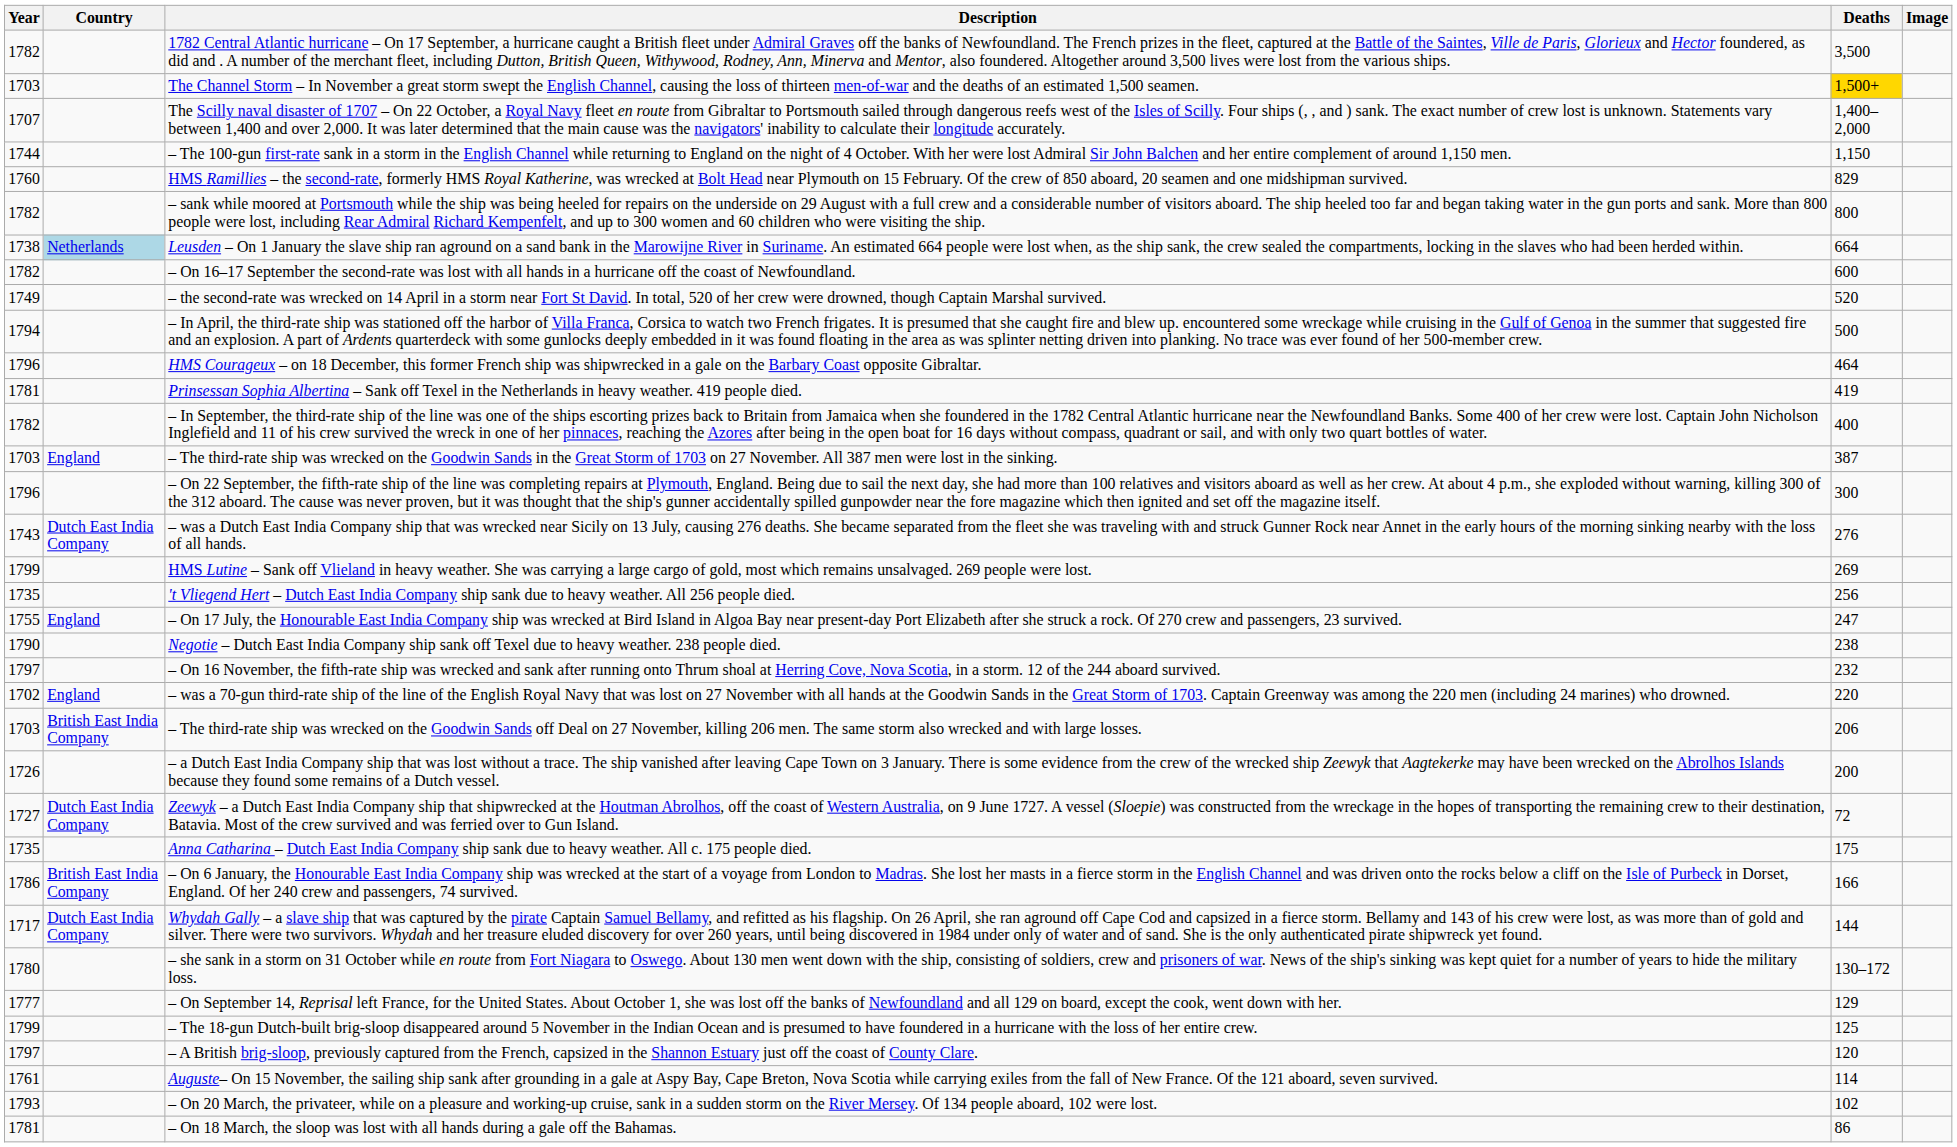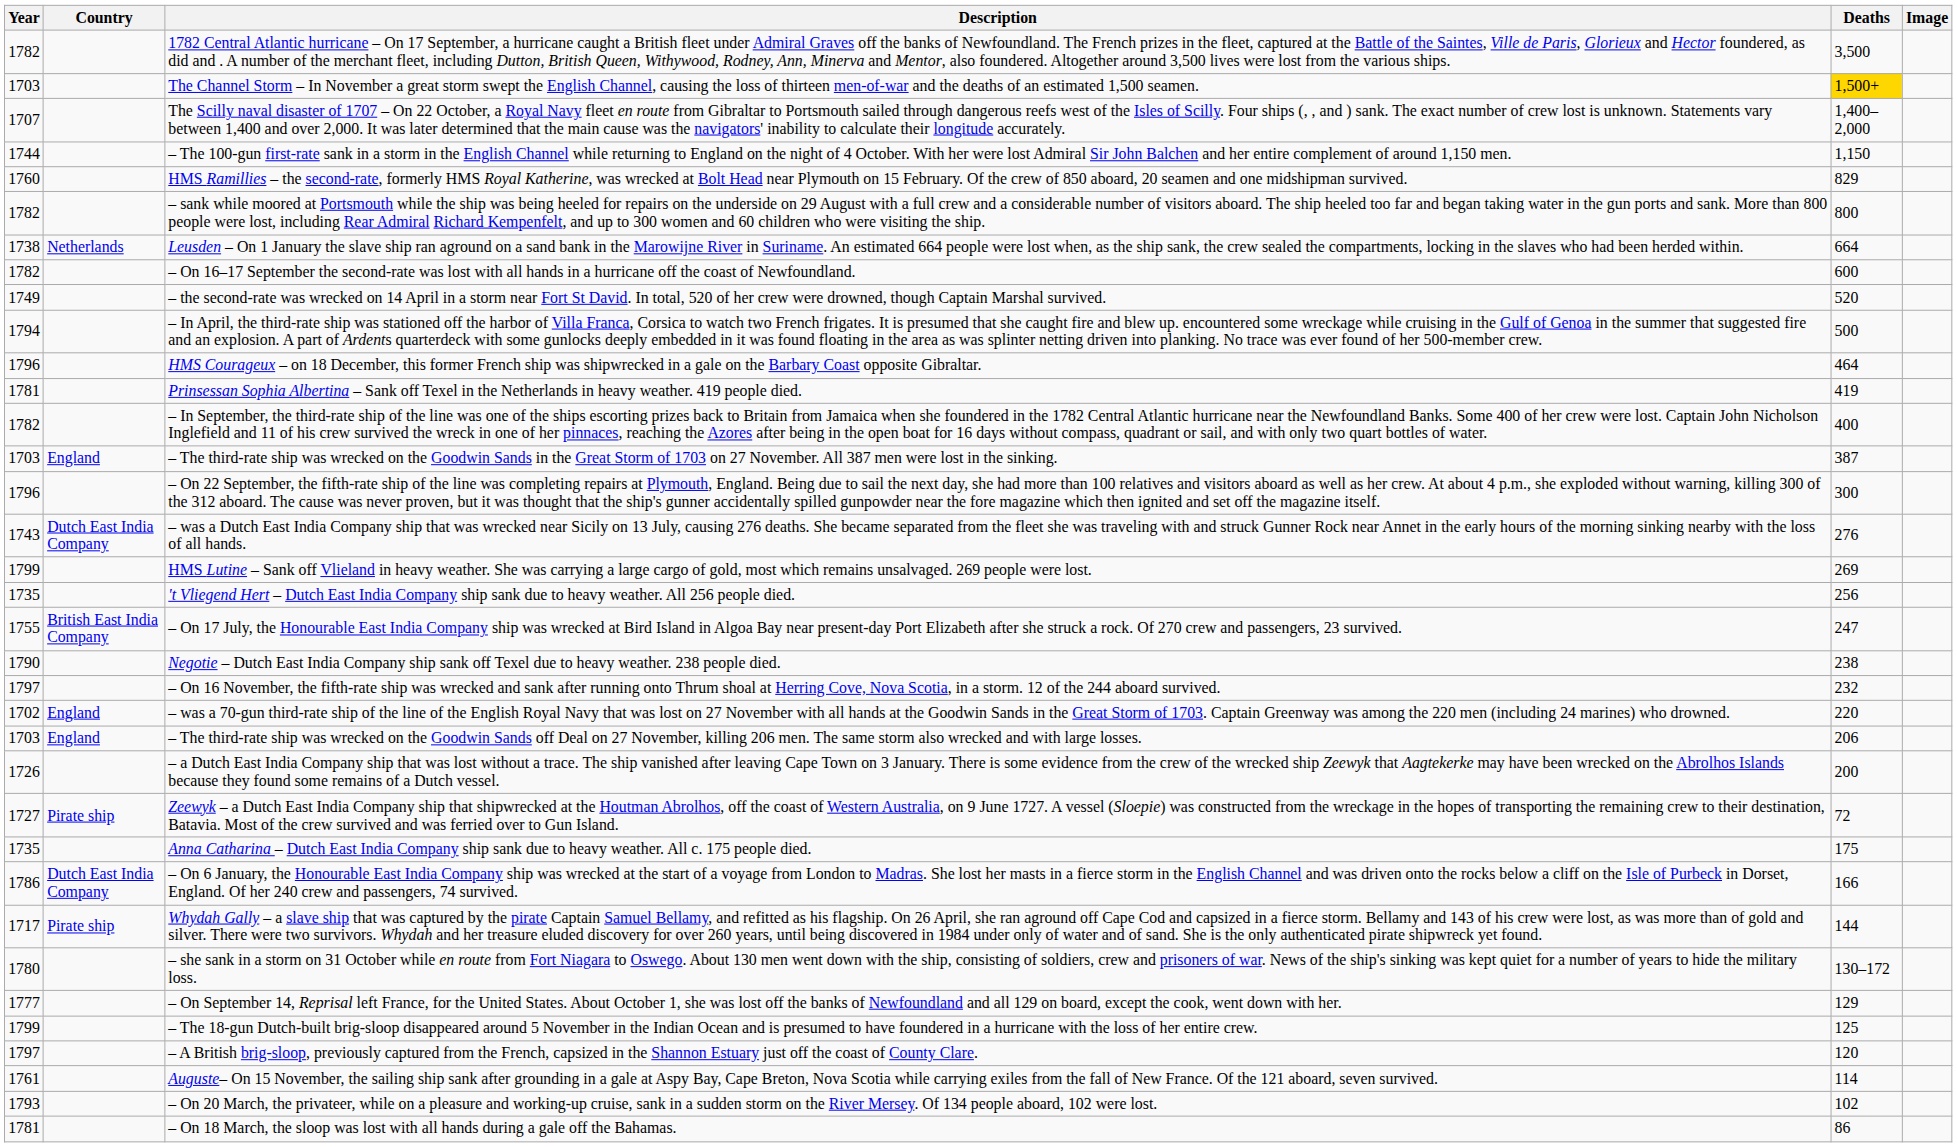(85, 247) lightblue background -> (85, 247) no background
(74, 619) England -> (103, 628) British East India Company
(103, 729) British East India Company -> (74, 738) England
(100, 815) Dutch East India Company -> (81, 815) Pirate ship
(103, 883) British East India Company -> (100, 883) Dutch East India Company
(100, 926) Dutch East India Company -> (81, 926) Pirate ship
